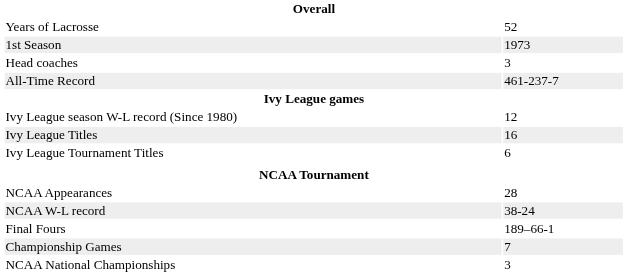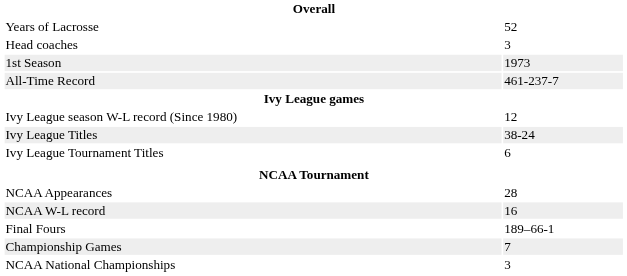rows swapped: (33, 45) <-> (42, 63)
(511, 135) 16 -> (519, 135) 38-24
(519, 210) 38-24 -> (511, 210) 16
